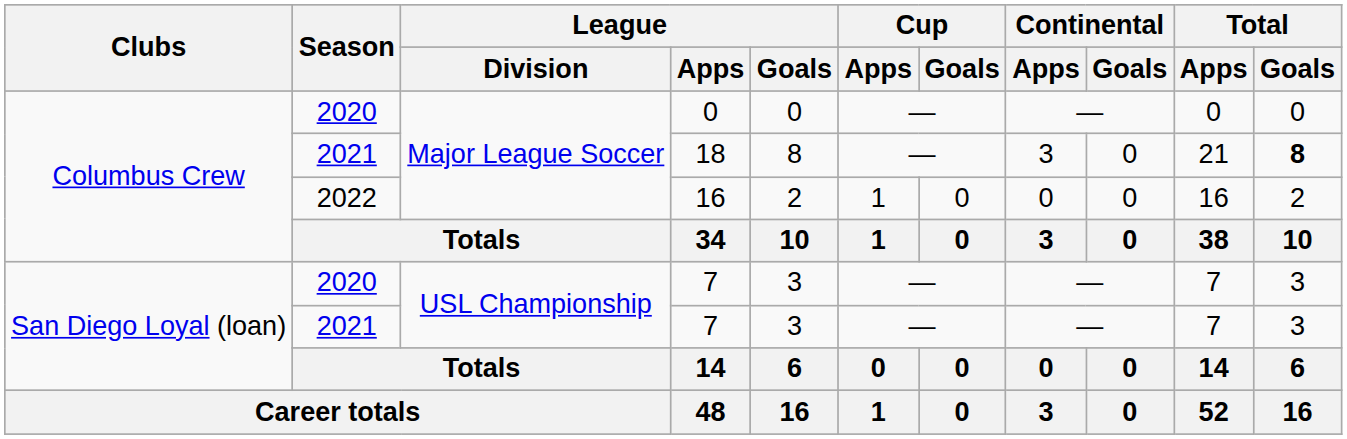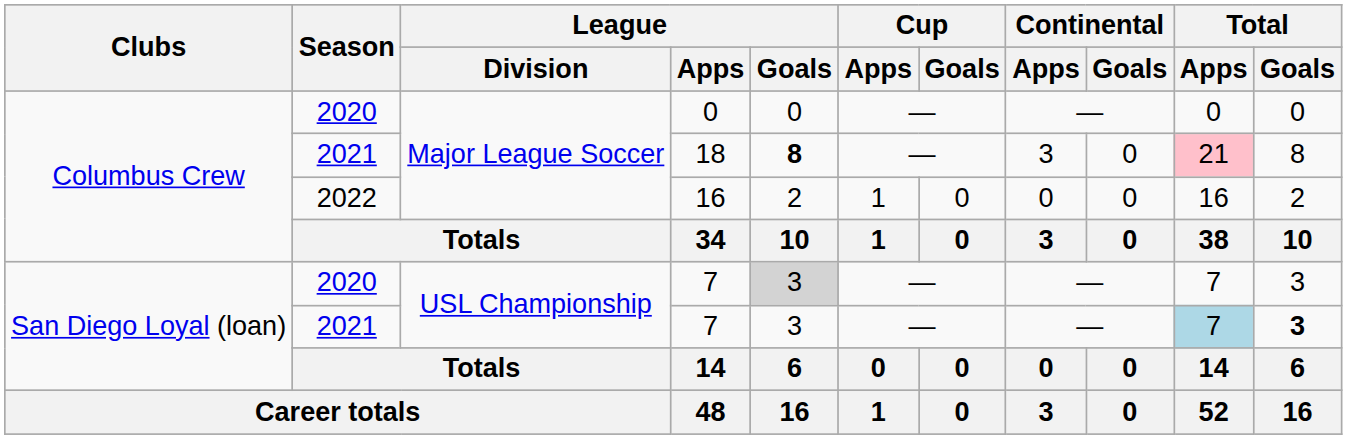(794, 154) normal -> (794, 154) bold
(1214, 154) no background -> (1214, 154) pink background
(1297, 154) bold -> (1297, 154) normal
(794, 283) no background -> (794, 283) lightgrey background
(1214, 326) no background -> (1214, 326) lightblue background
(1297, 326) normal -> (1297, 326) bold
